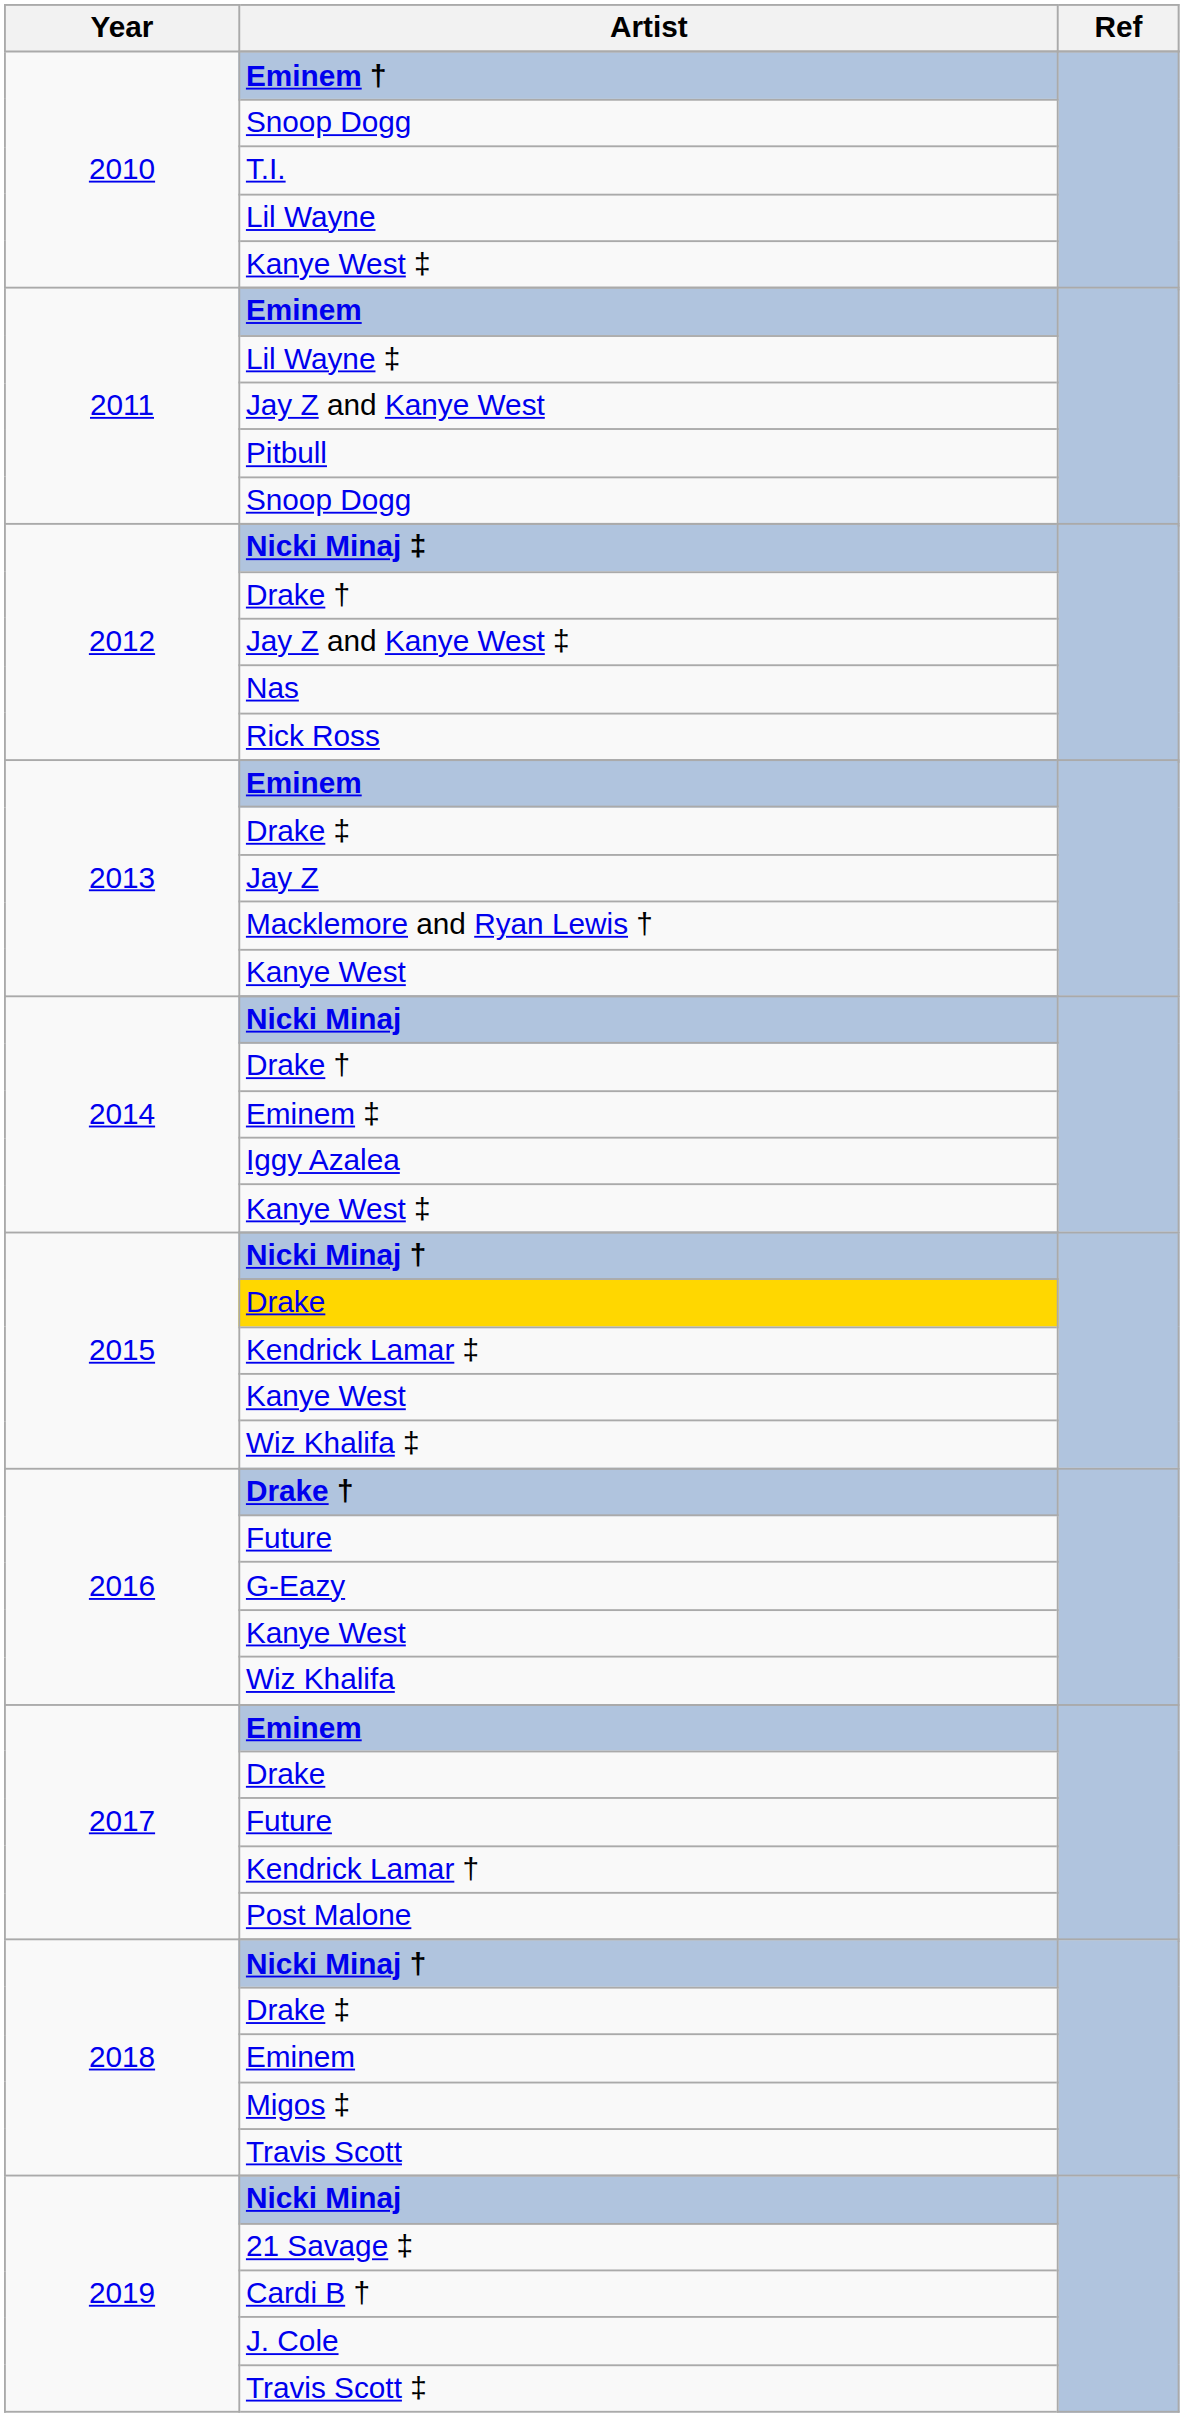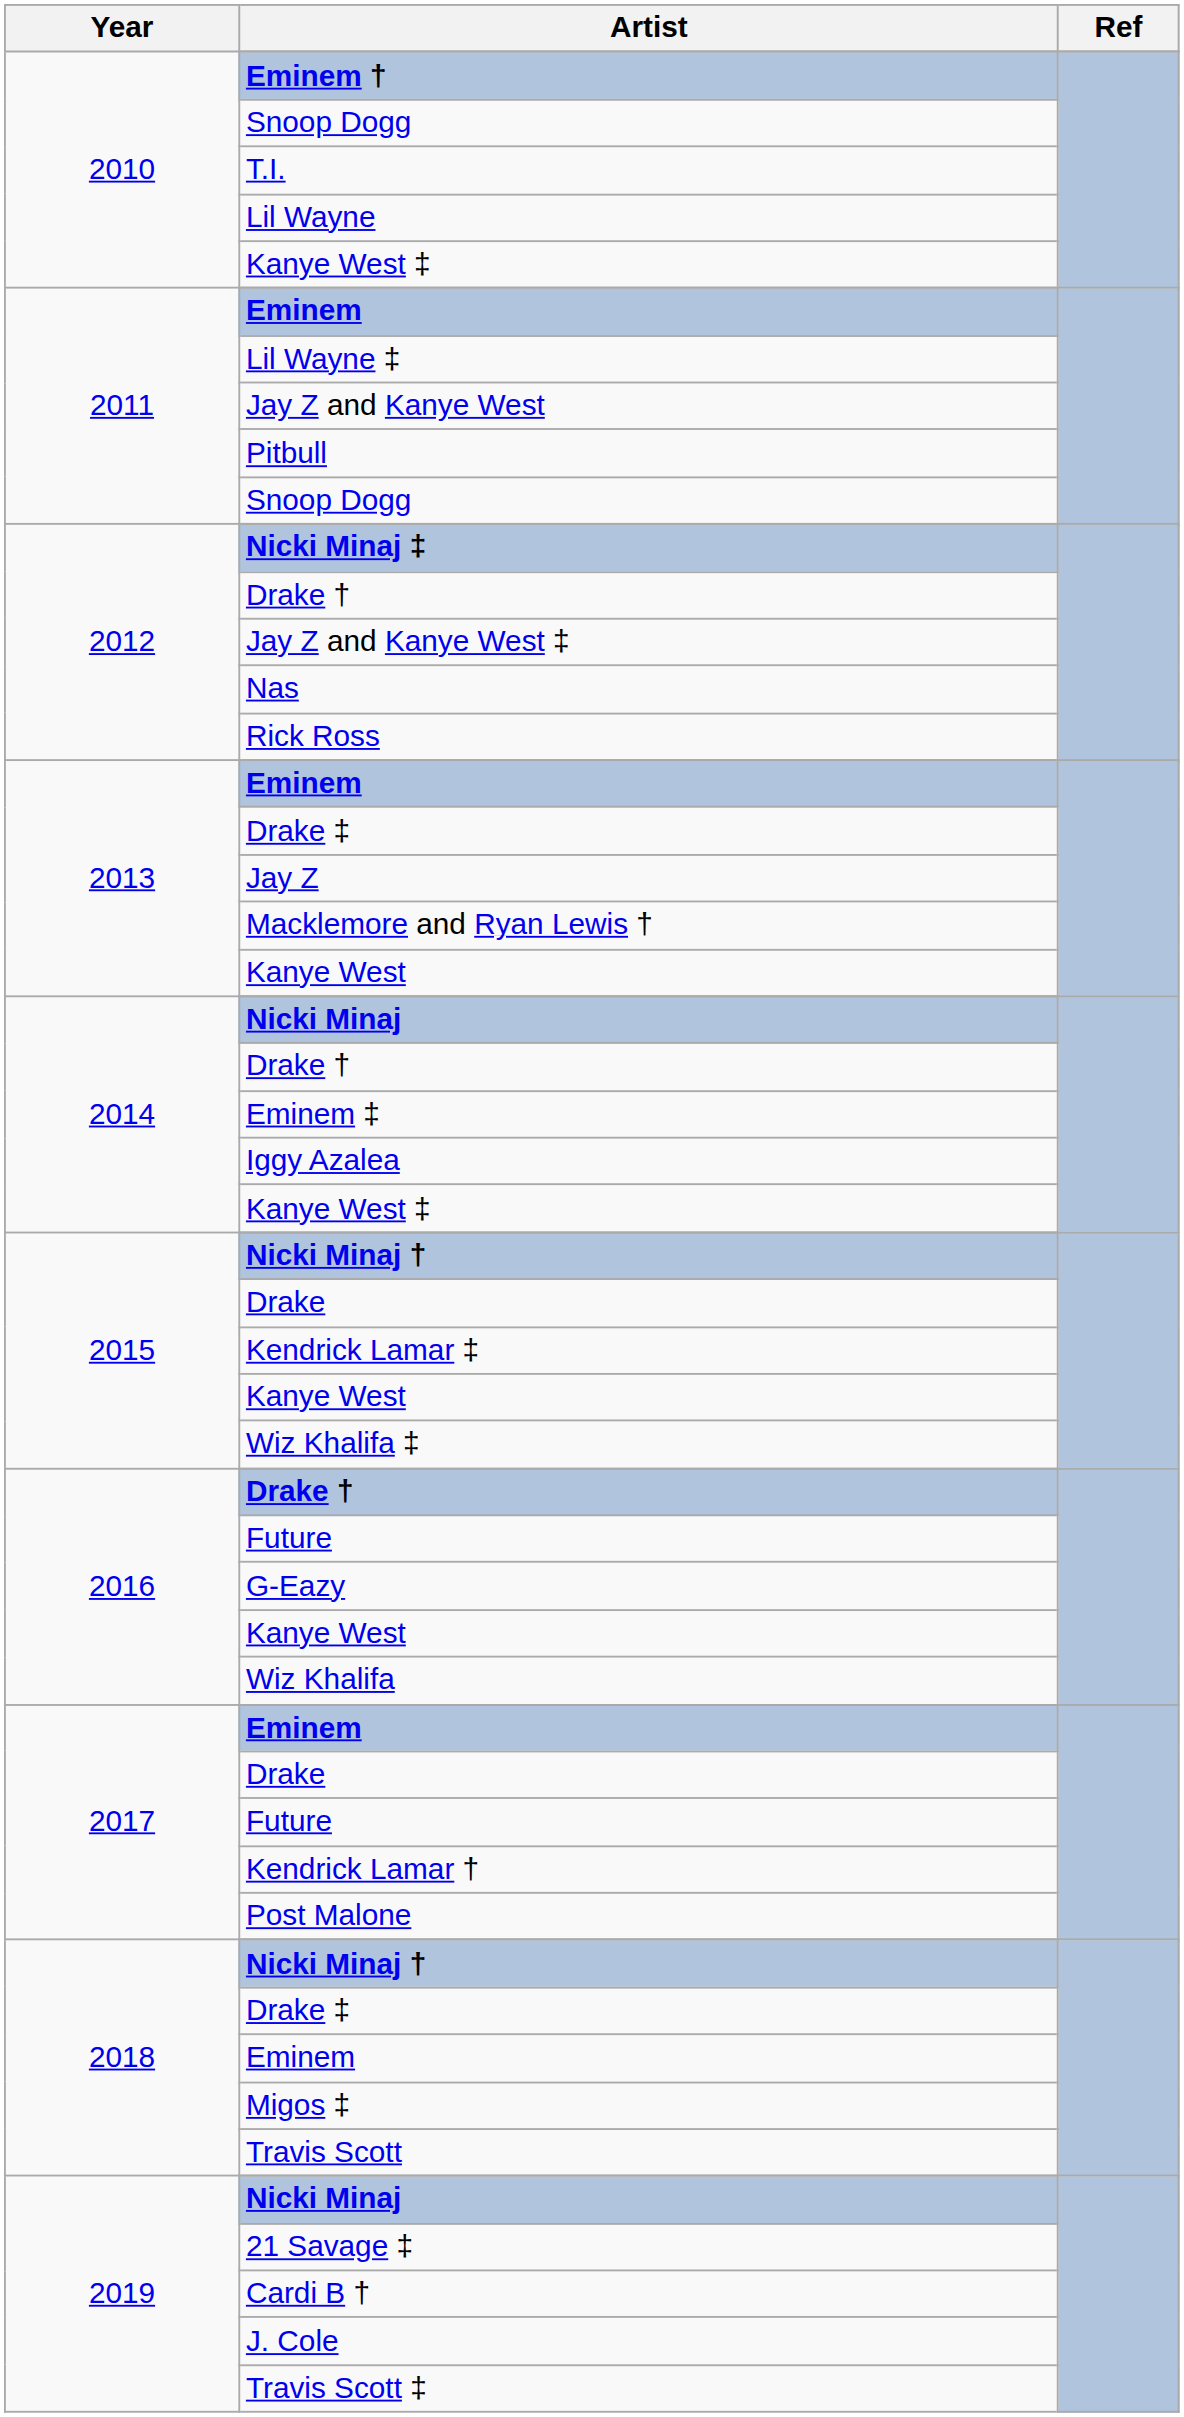(286, 1302) gold background -> (286, 1302) no background
